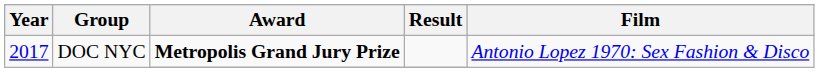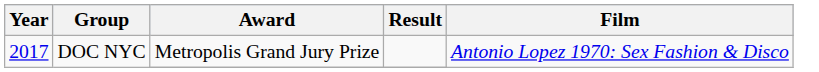(277, 51) bold -> (267, 51) normal
